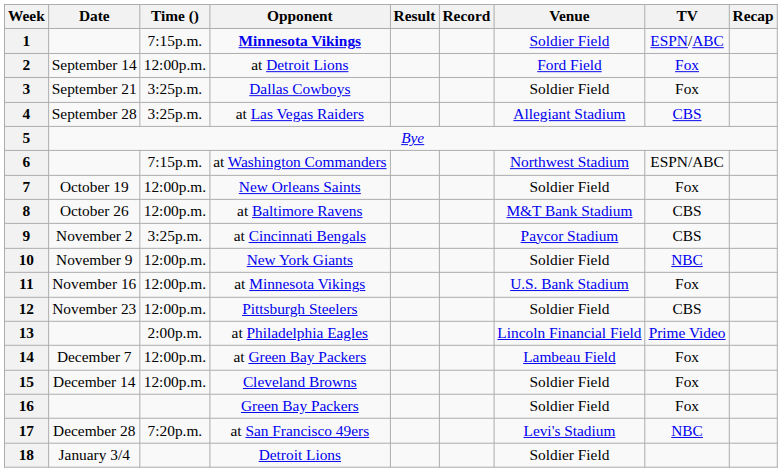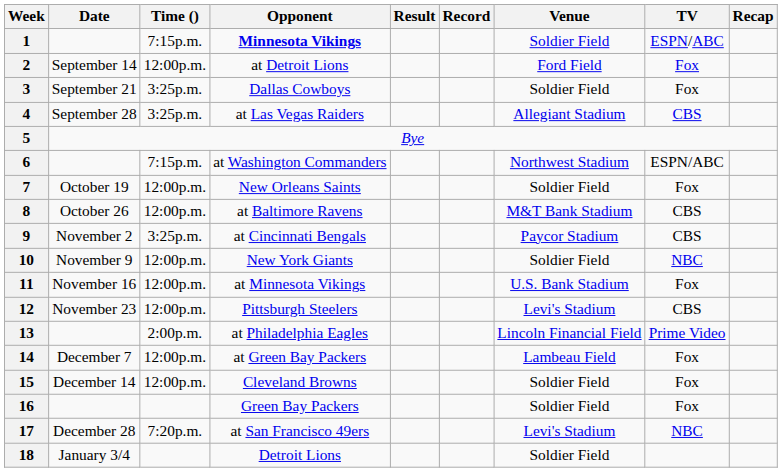(569, 308) Soldier Field -> (569, 308) Levi's Stadium
